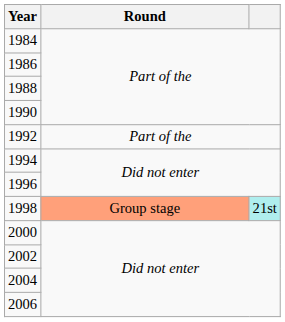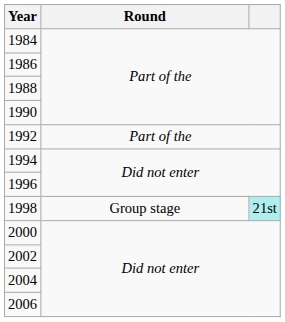(145, 208) lightsalmon background -> (145, 208) no background
